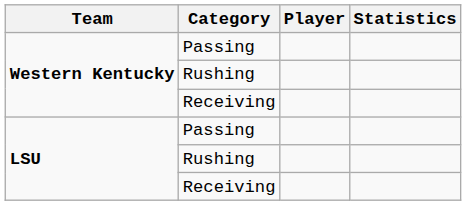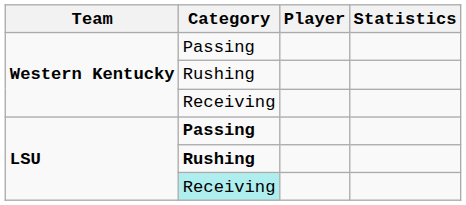(219, 131) normal -> (219, 131) bold
(219, 159) normal -> (219, 159) bold
(229, 187) no background -> (229, 187) paleturquoise background
